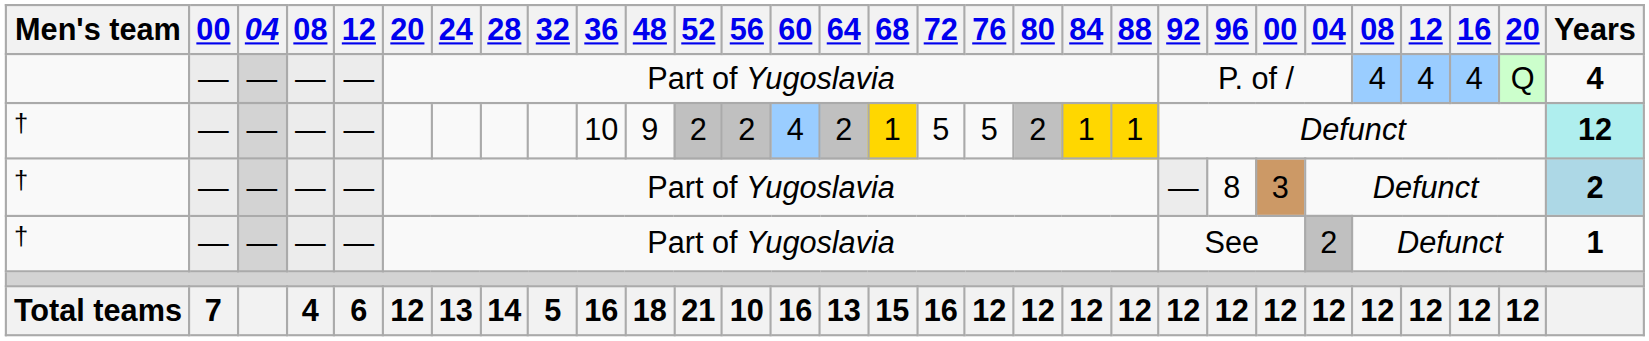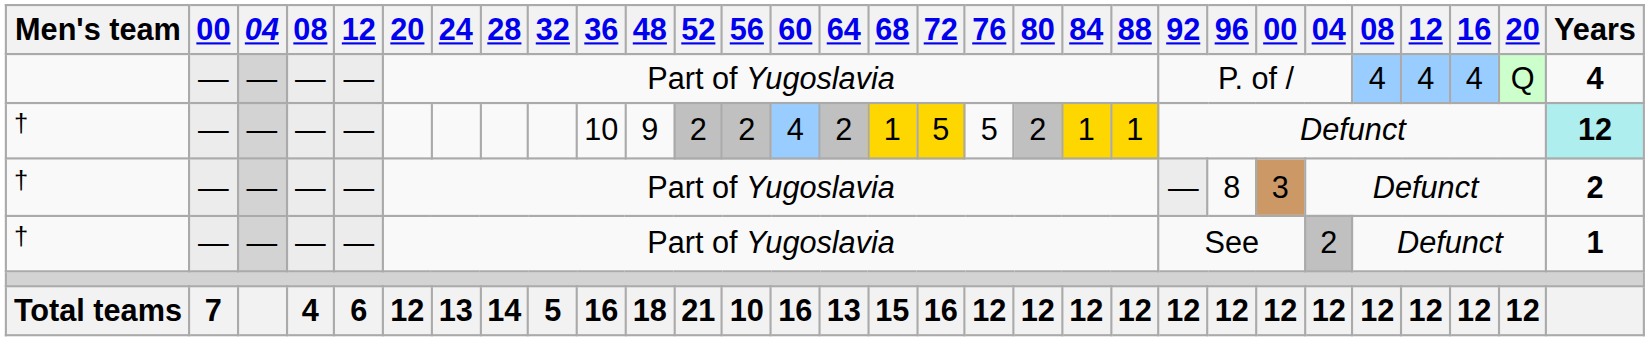(941, 131) no background -> (941, 131) gold background
(1595, 187) lightblue background -> (1595, 187) no background
